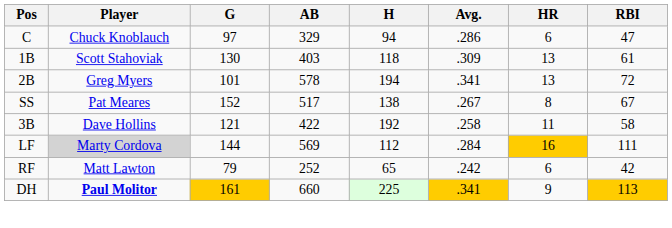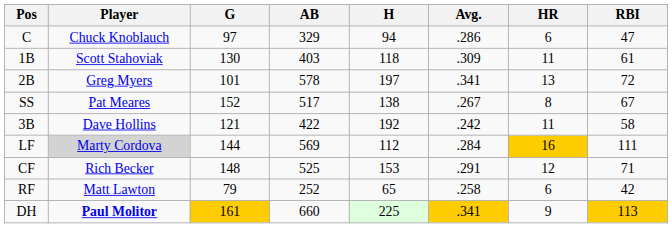(548, 59) 13 -> (548, 59) 11
(389, 80) 194 -> (389, 80) 197
(469, 124) .258 -> (469, 124) .242
+ row: (27, 168)
(469, 168) .242 -> (469, 189) .258
